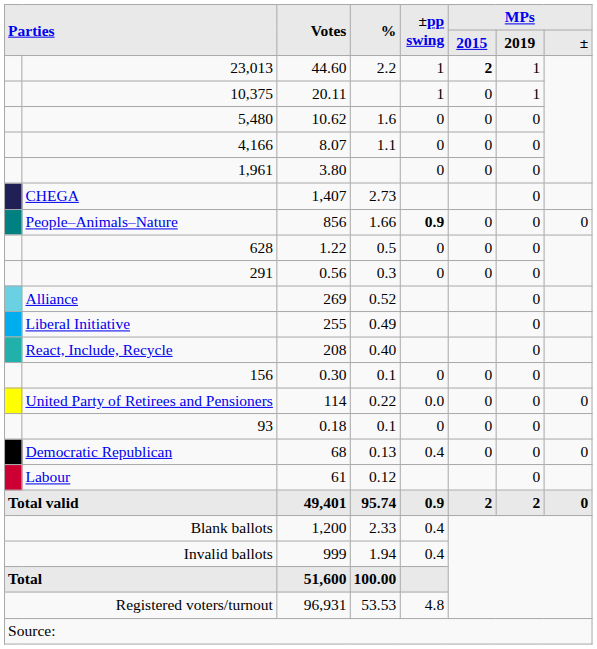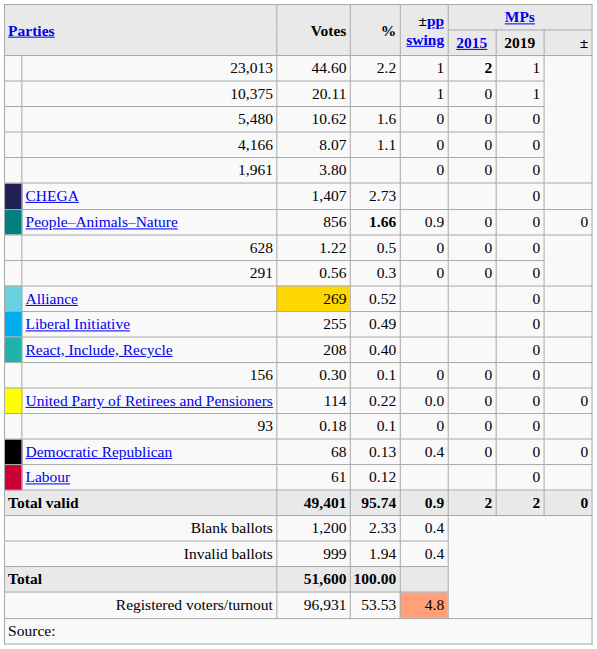(383, 221) normal -> (383, 221) bold
(435, 221) bold -> (435, 221) normal
(335, 298) no background -> (335, 298) gold background
(435, 605) no background -> (435, 605) lightsalmon background
